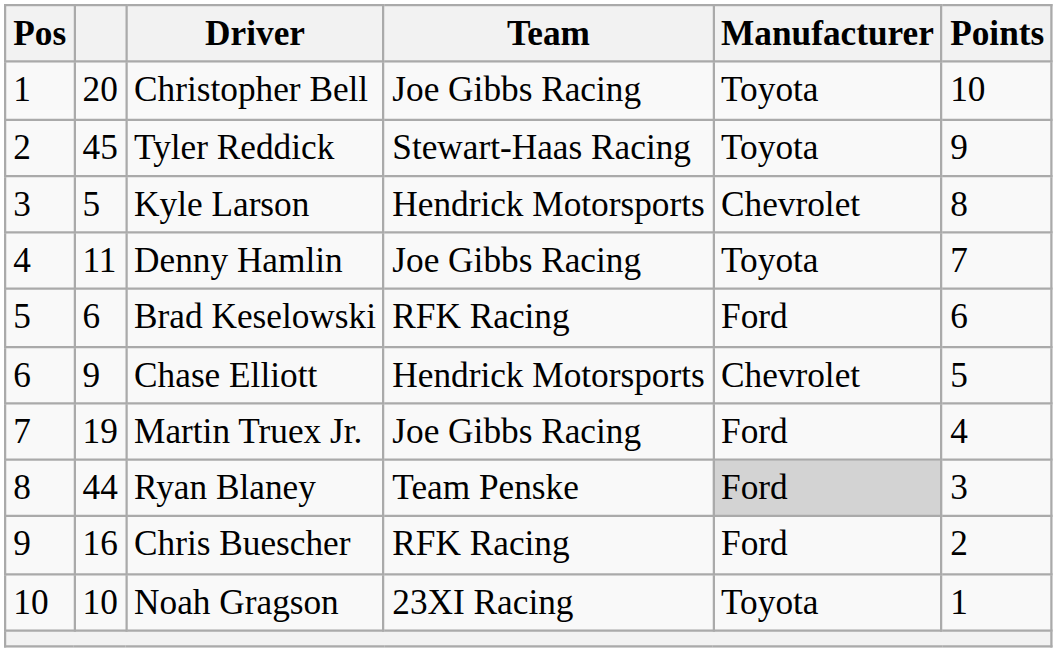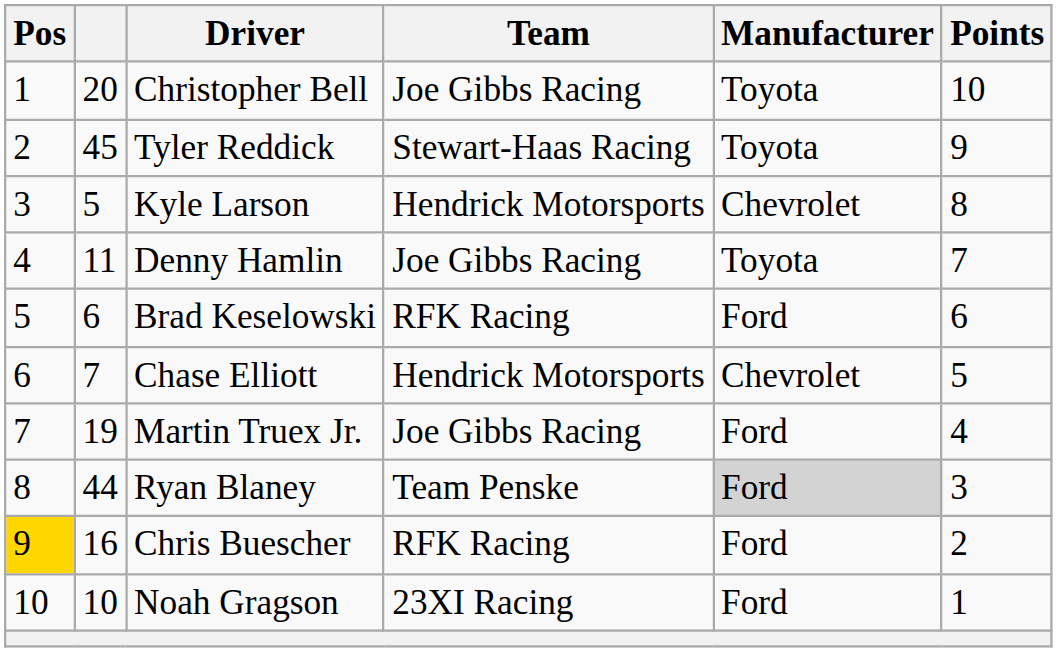(91, 373) 9 -> (91, 373) 7
(22, 543) no background -> (22, 543) gold background
(770, 600) Toyota -> (754, 600) Ford
